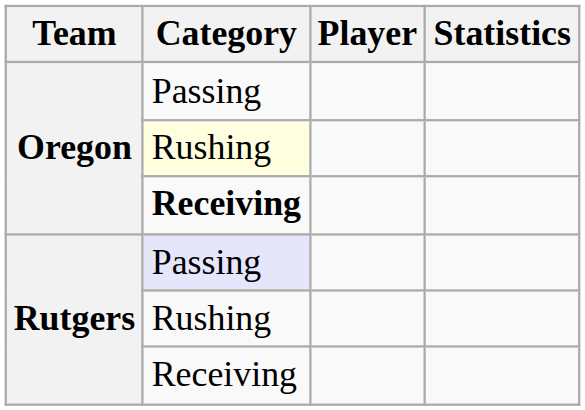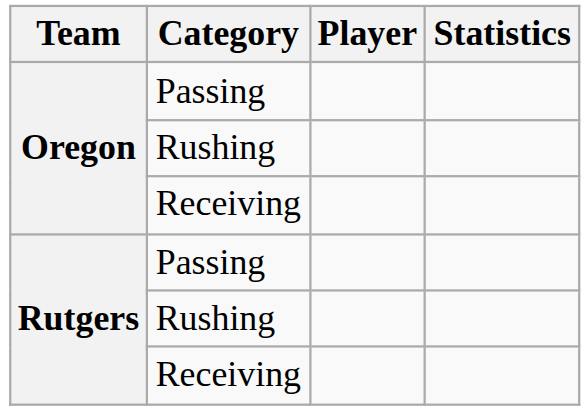(211, 147) lightyellow background -> (215, 147) no background
(226, 204) bold -> (228, 204) normal
(206, 261) lavender background -> (210, 261) no background
